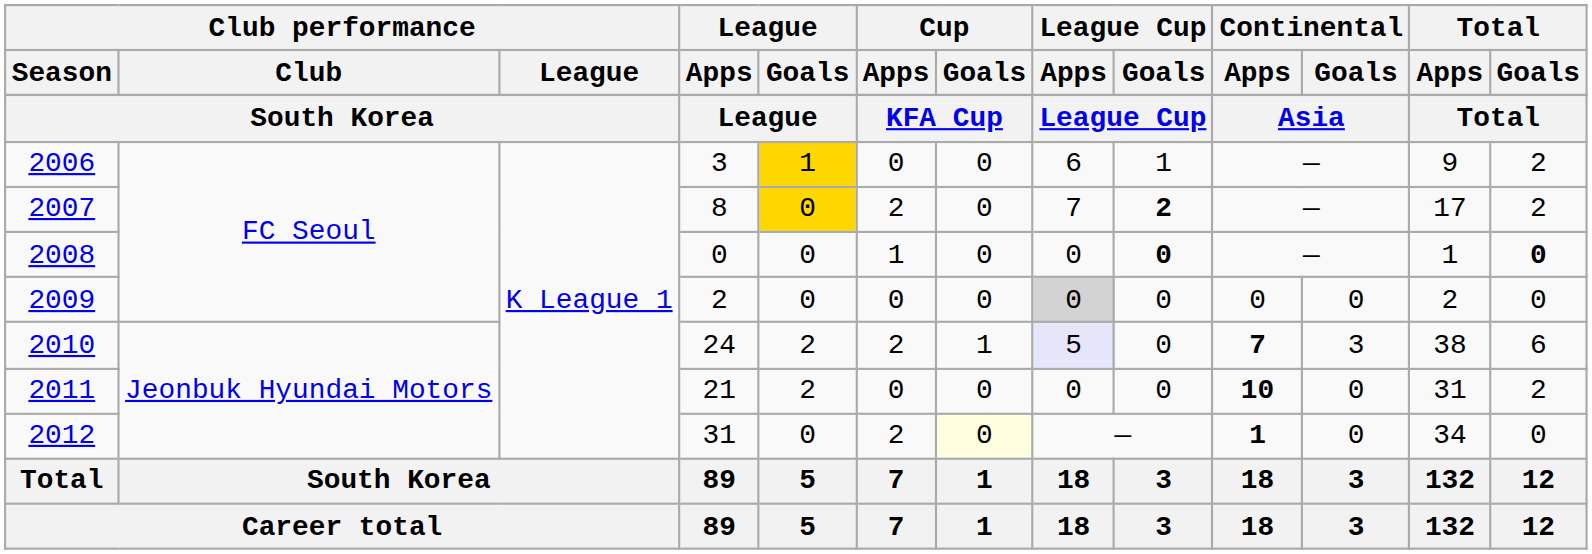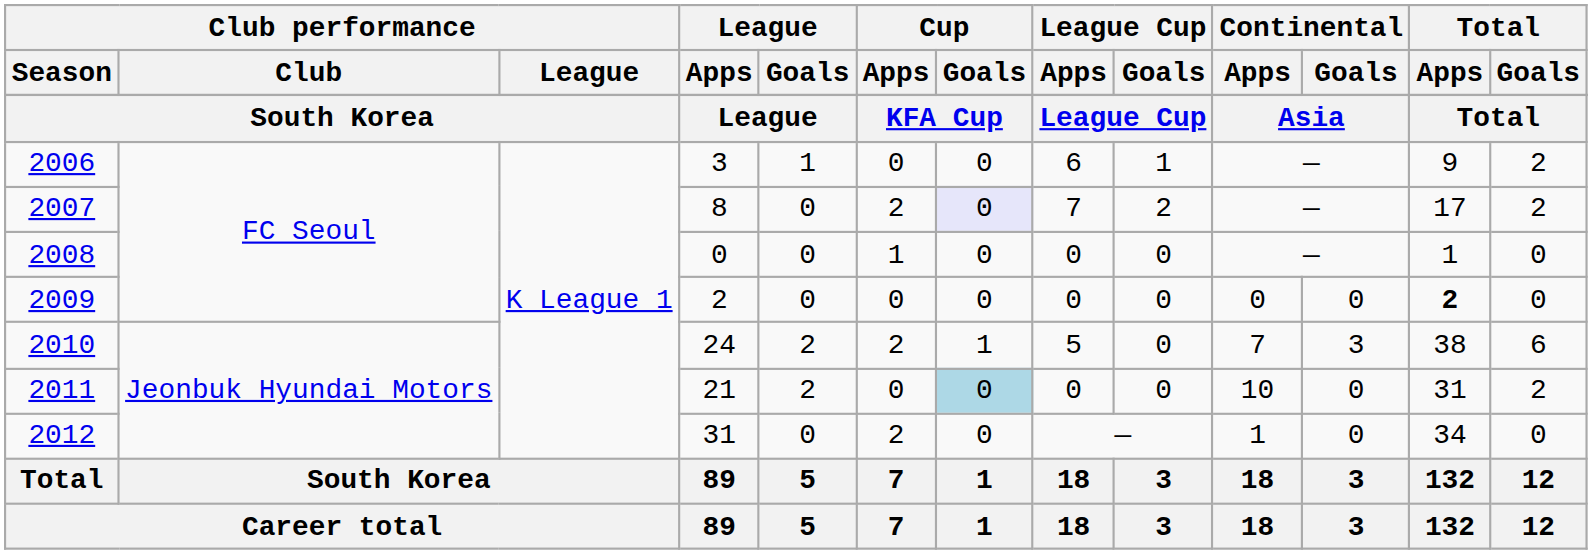(808, 164) gold background -> (808, 164) no background
(808, 209) gold background -> (808, 209) no background
(984, 209) no background -> (984, 209) lavender background
(1164, 209) bold -> (1164, 209) normal
(1164, 254) bold -> (1164, 254) normal
(1538, 254) bold -> (1538, 254) normal
(1074, 300) lightgrey background -> (1074, 300) no background
(1450, 300) normal -> (1450, 300) bold
(1074, 345) lavender background -> (1074, 345) no background
(1258, 345) bold -> (1258, 345) normal
(984, 390) no background -> (984, 390) lightblue background
(1258, 390) bold -> (1258, 390) normal
(984, 436) lightyellow background -> (984, 436) no background
(1258, 436) bold -> (1258, 436) normal
